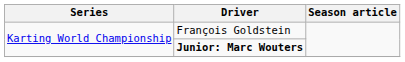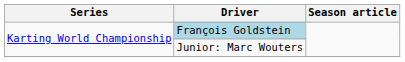(234, 31) no background -> (234, 31) lightblue background
(240, 48) bold -> (240, 48) normal
